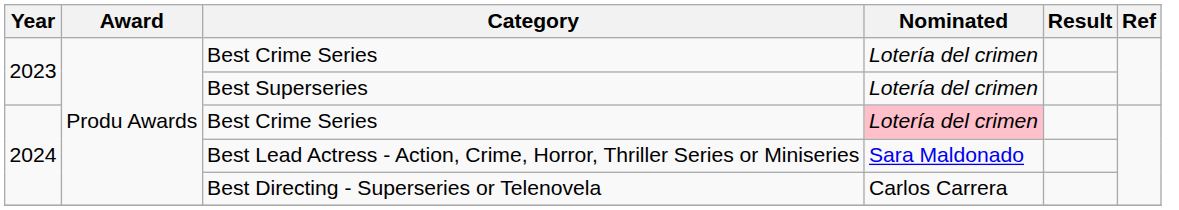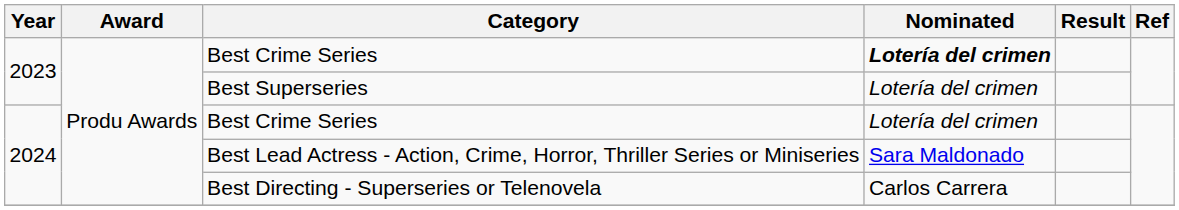(954, 54) normal -> (960, 54) bold
(954, 121) pink background -> (954, 121) no background
